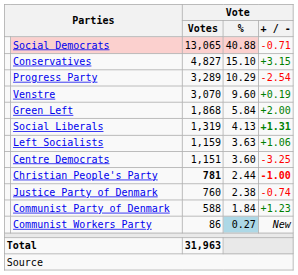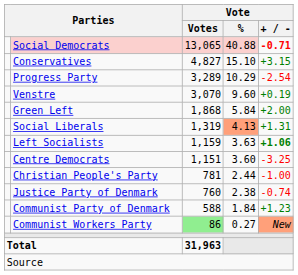(276, 45) normal -> (276, 45) bold
(244, 127) no background -> (244, 127) lightsalmon background
(276, 127) bold -> (276, 127) normal
(276, 143) normal -> (276, 143) bold
(212, 176) bold -> (212, 176) normal
(276, 176) bold -> (276, 176) normal
(215, 225) no background -> (215, 225) lightgreen background
(244, 225) lightblue background -> (244, 225) no background
(282, 225) no background -> (282, 225) lightsalmon background
